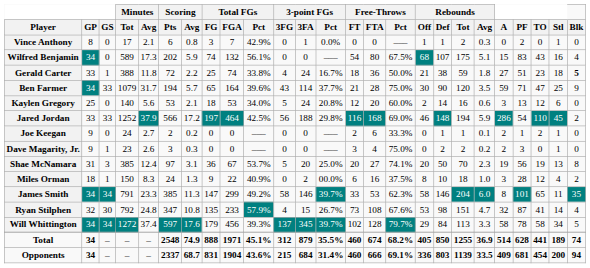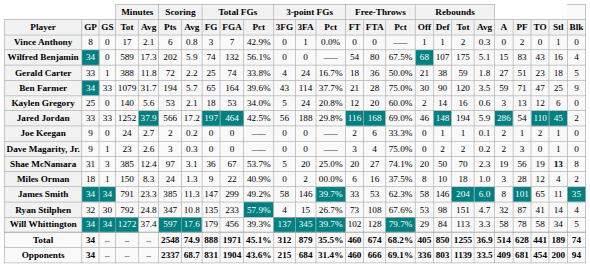(576, 73) bold -> (576, 73) normal
(558, 164) normal -> (558, 164) bold
